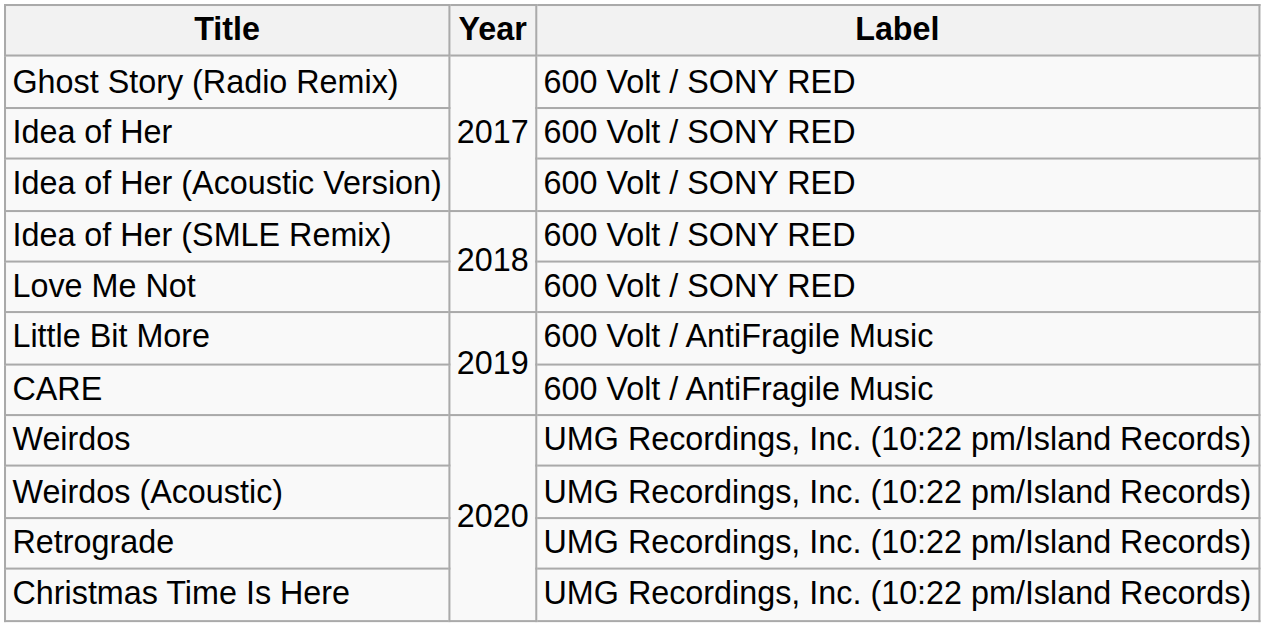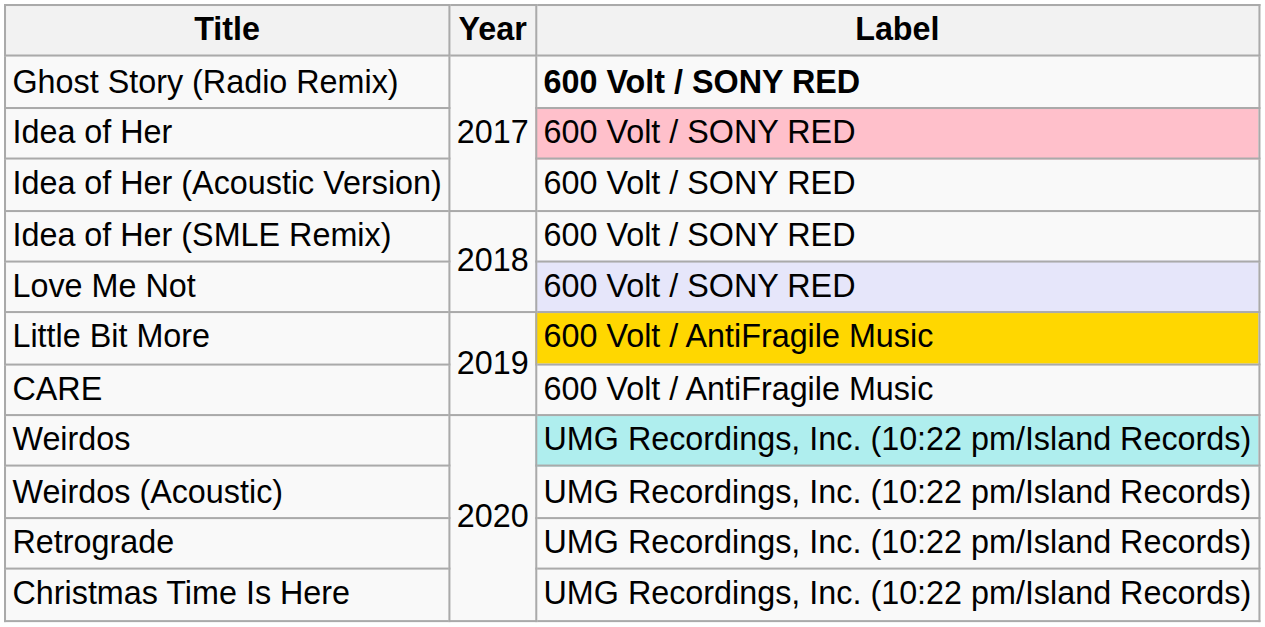(699, 81) normal -> (702, 81) bold
(699, 132) no background -> (699, 132) pink background
(699, 286) no background -> (699, 286) lavender background
(738, 337) no background -> (738, 337) gold background
(897, 440) no background -> (897, 440) paleturquoise background
